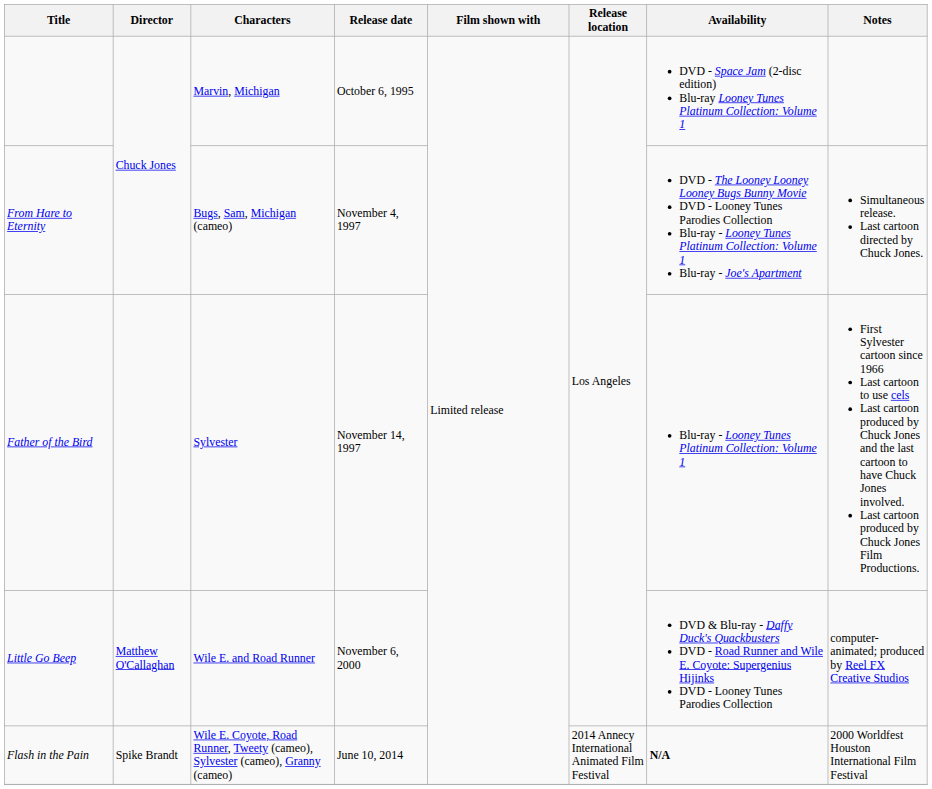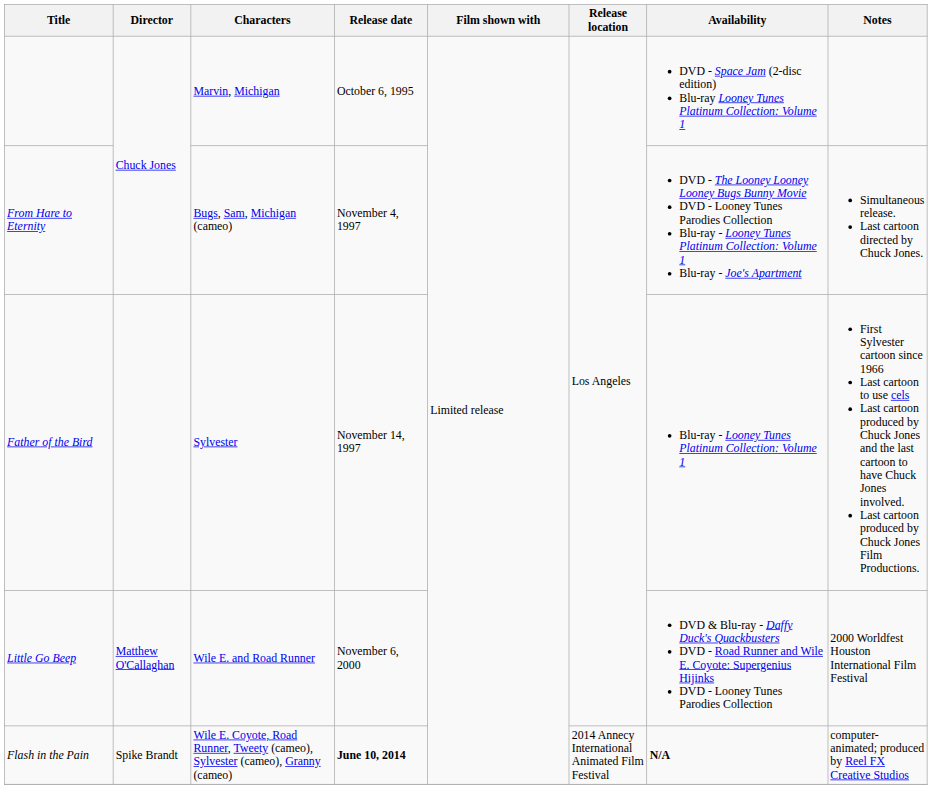(877, 658) computer-animated; produced by Reel FX Creative Studios -> (873, 658) 2000 Worldfest Houston International Film Festival
(370, 755) normal -> (371, 755) bold
(873, 755) 2000 Worldfest Houston International Film Festival -> (877, 755) computer-animated; produced by Reel FX Creative Studios
